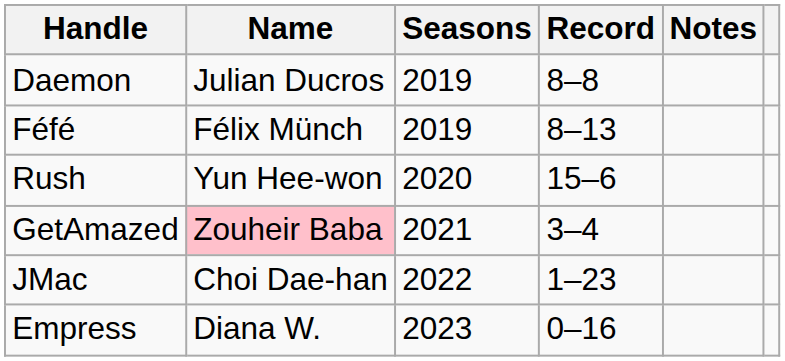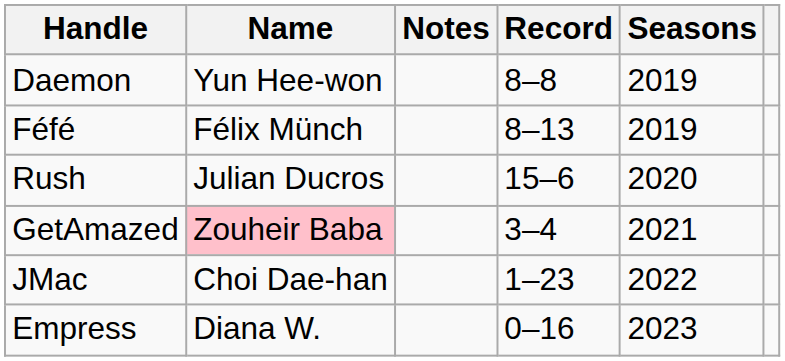columns swapped: (467, 29) <-> (713, 29)
(289, 79) Julian Ducros -> (288, 79) Yun Hee-won
(288, 179) Yun Hee-won -> (289, 179) Julian Ducros
